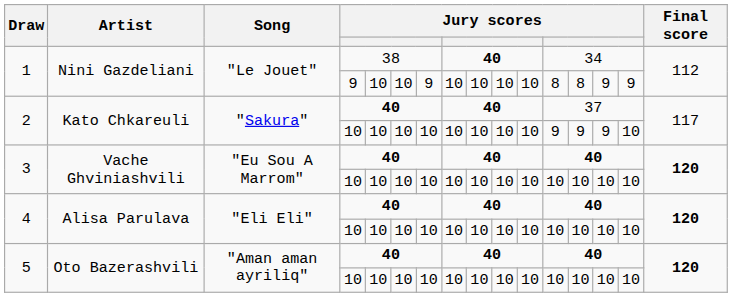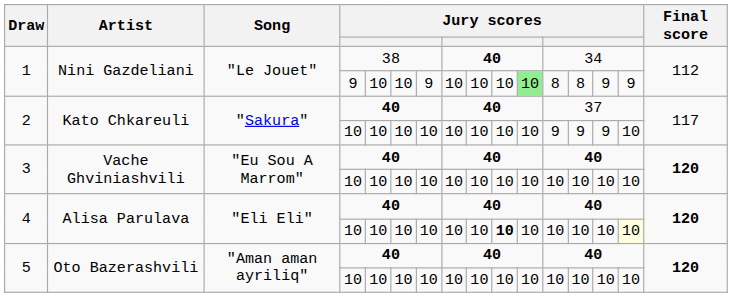(530, 83) no background -> (530, 83) lightgreen background
(505, 231) normal -> (505, 231) bold
(631, 231) no background -> (631, 231) lightyellow background
